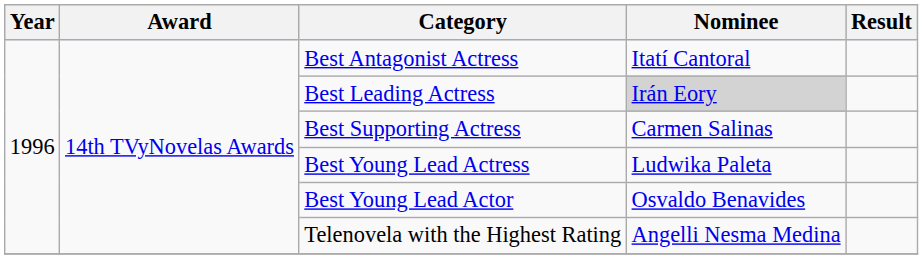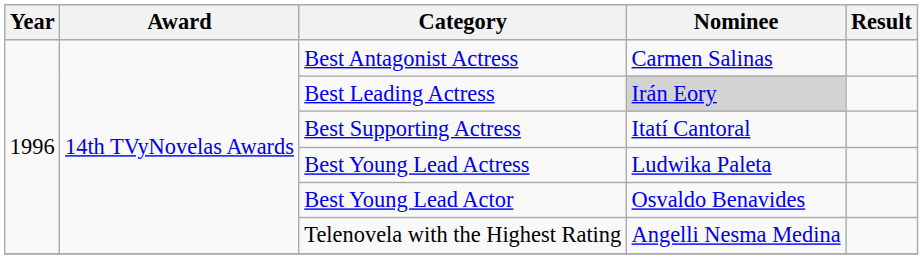(691, 57) Itatí Cantoral -> (702, 57) Carmen Salinas
(702, 128) Carmen Salinas -> (691, 128) Itatí Cantoral
